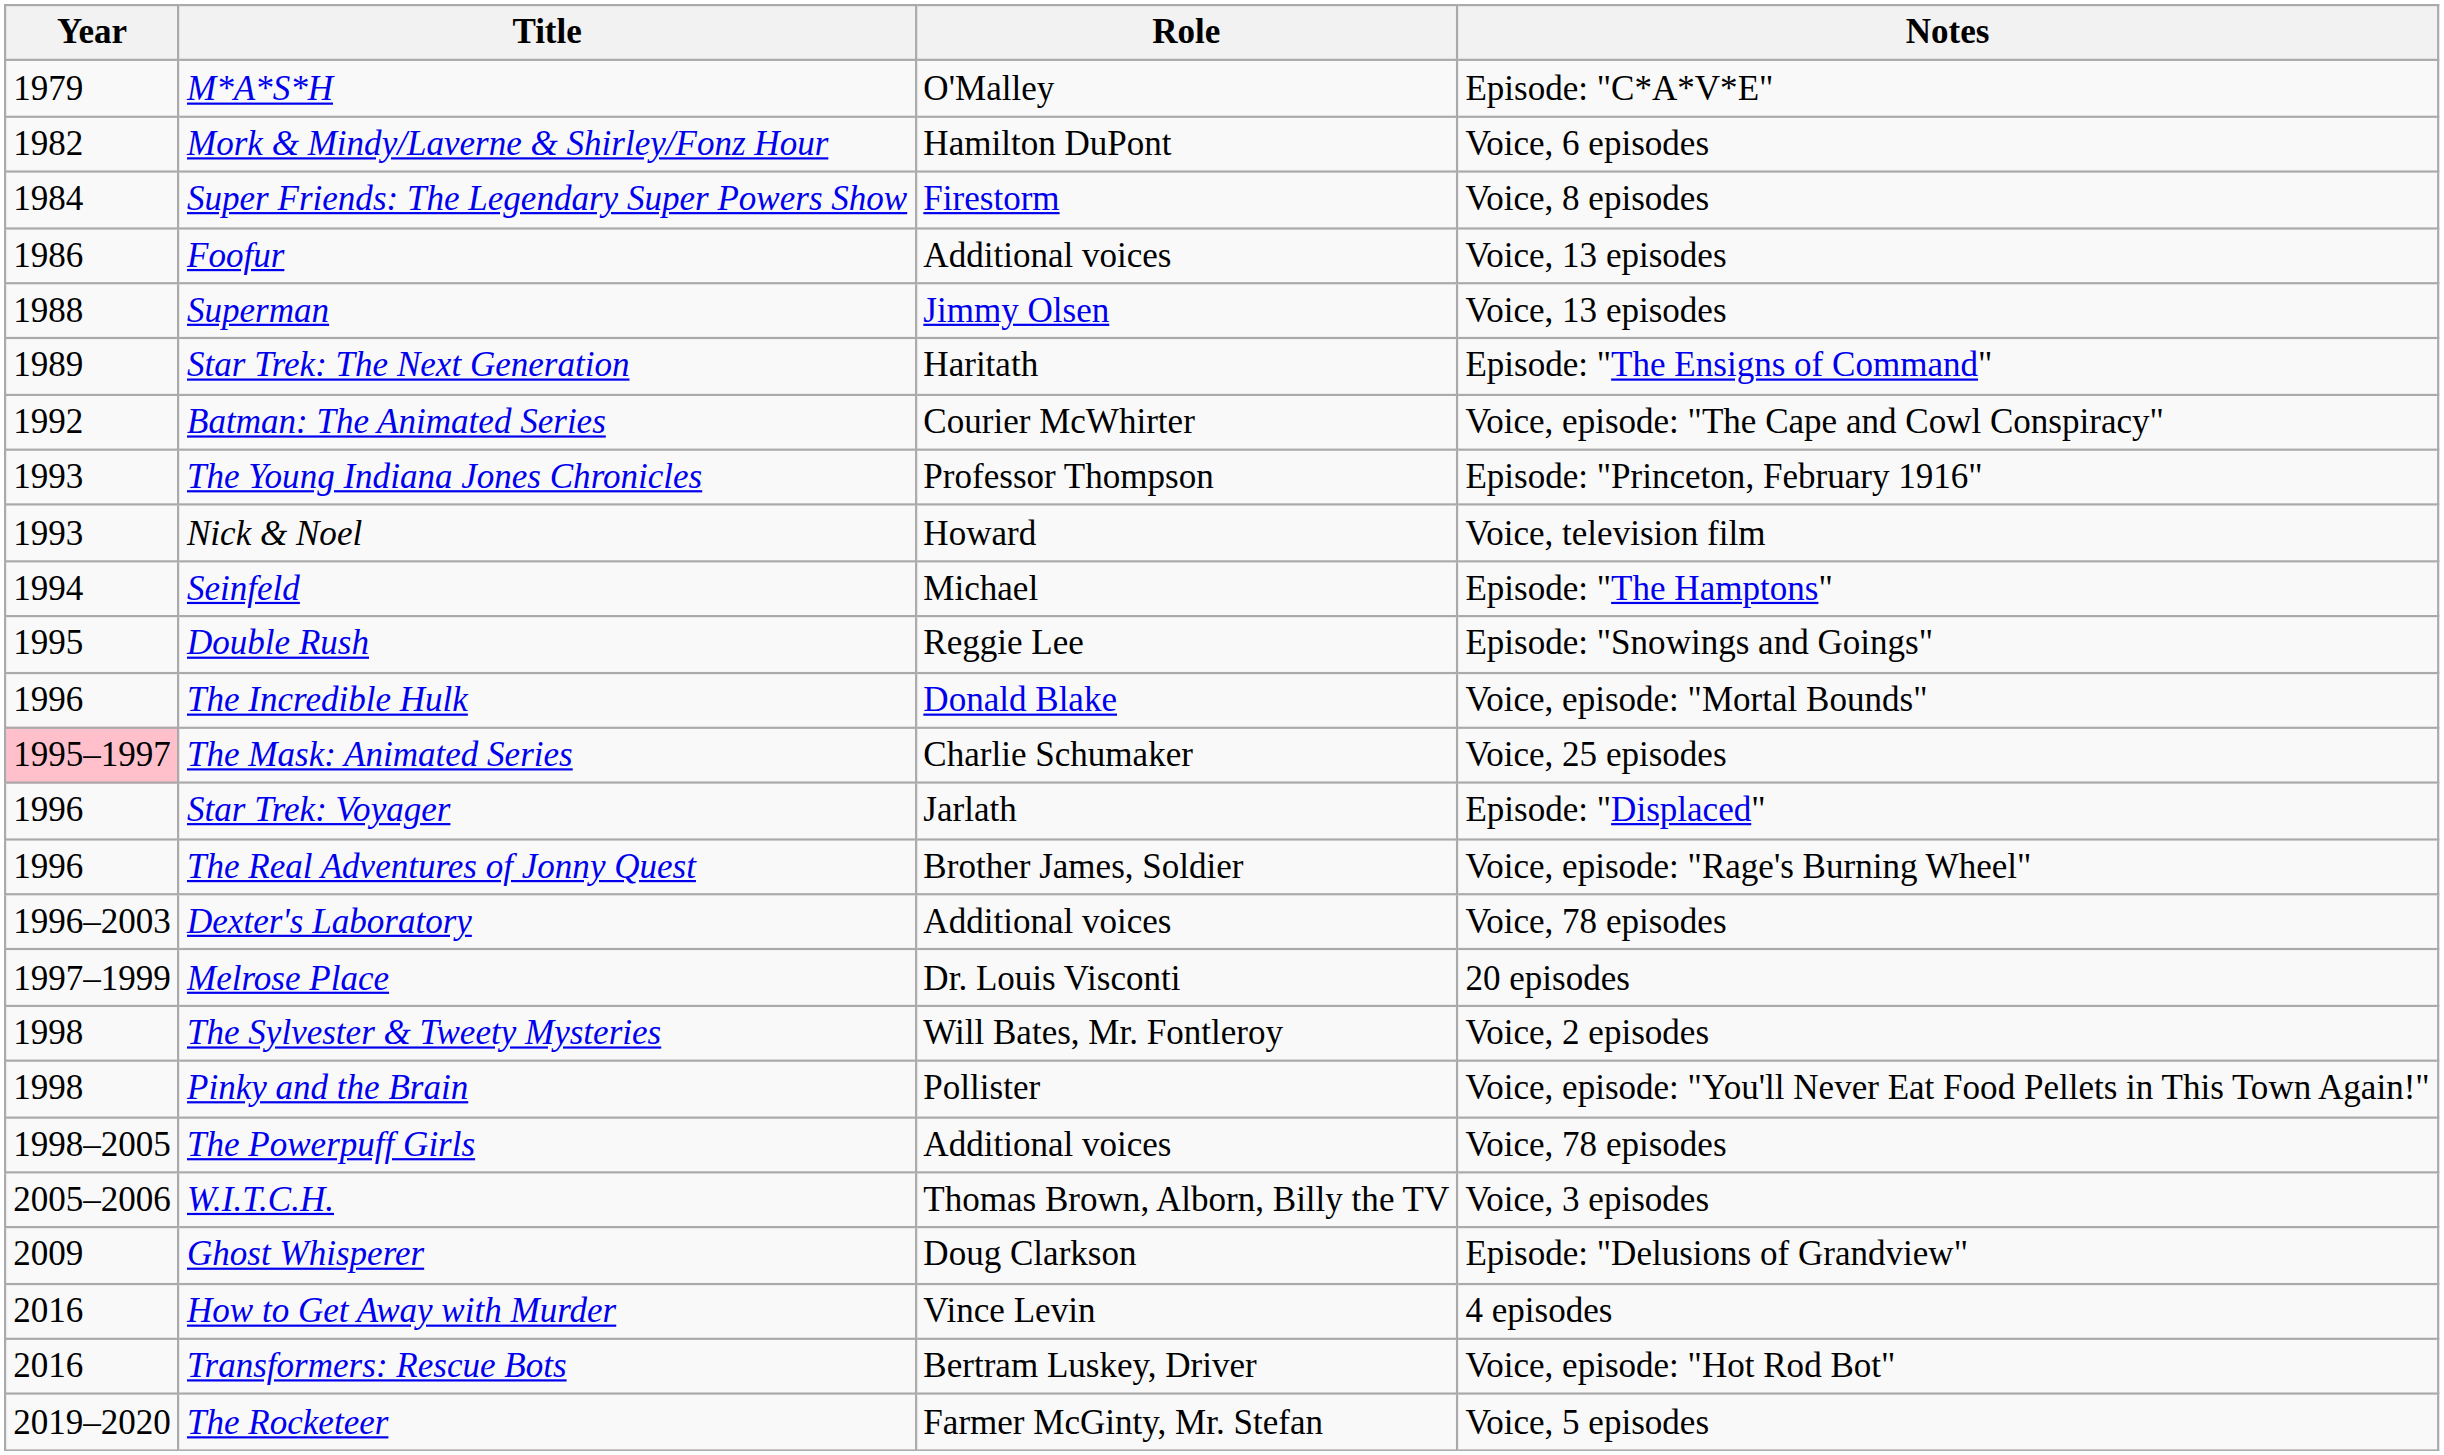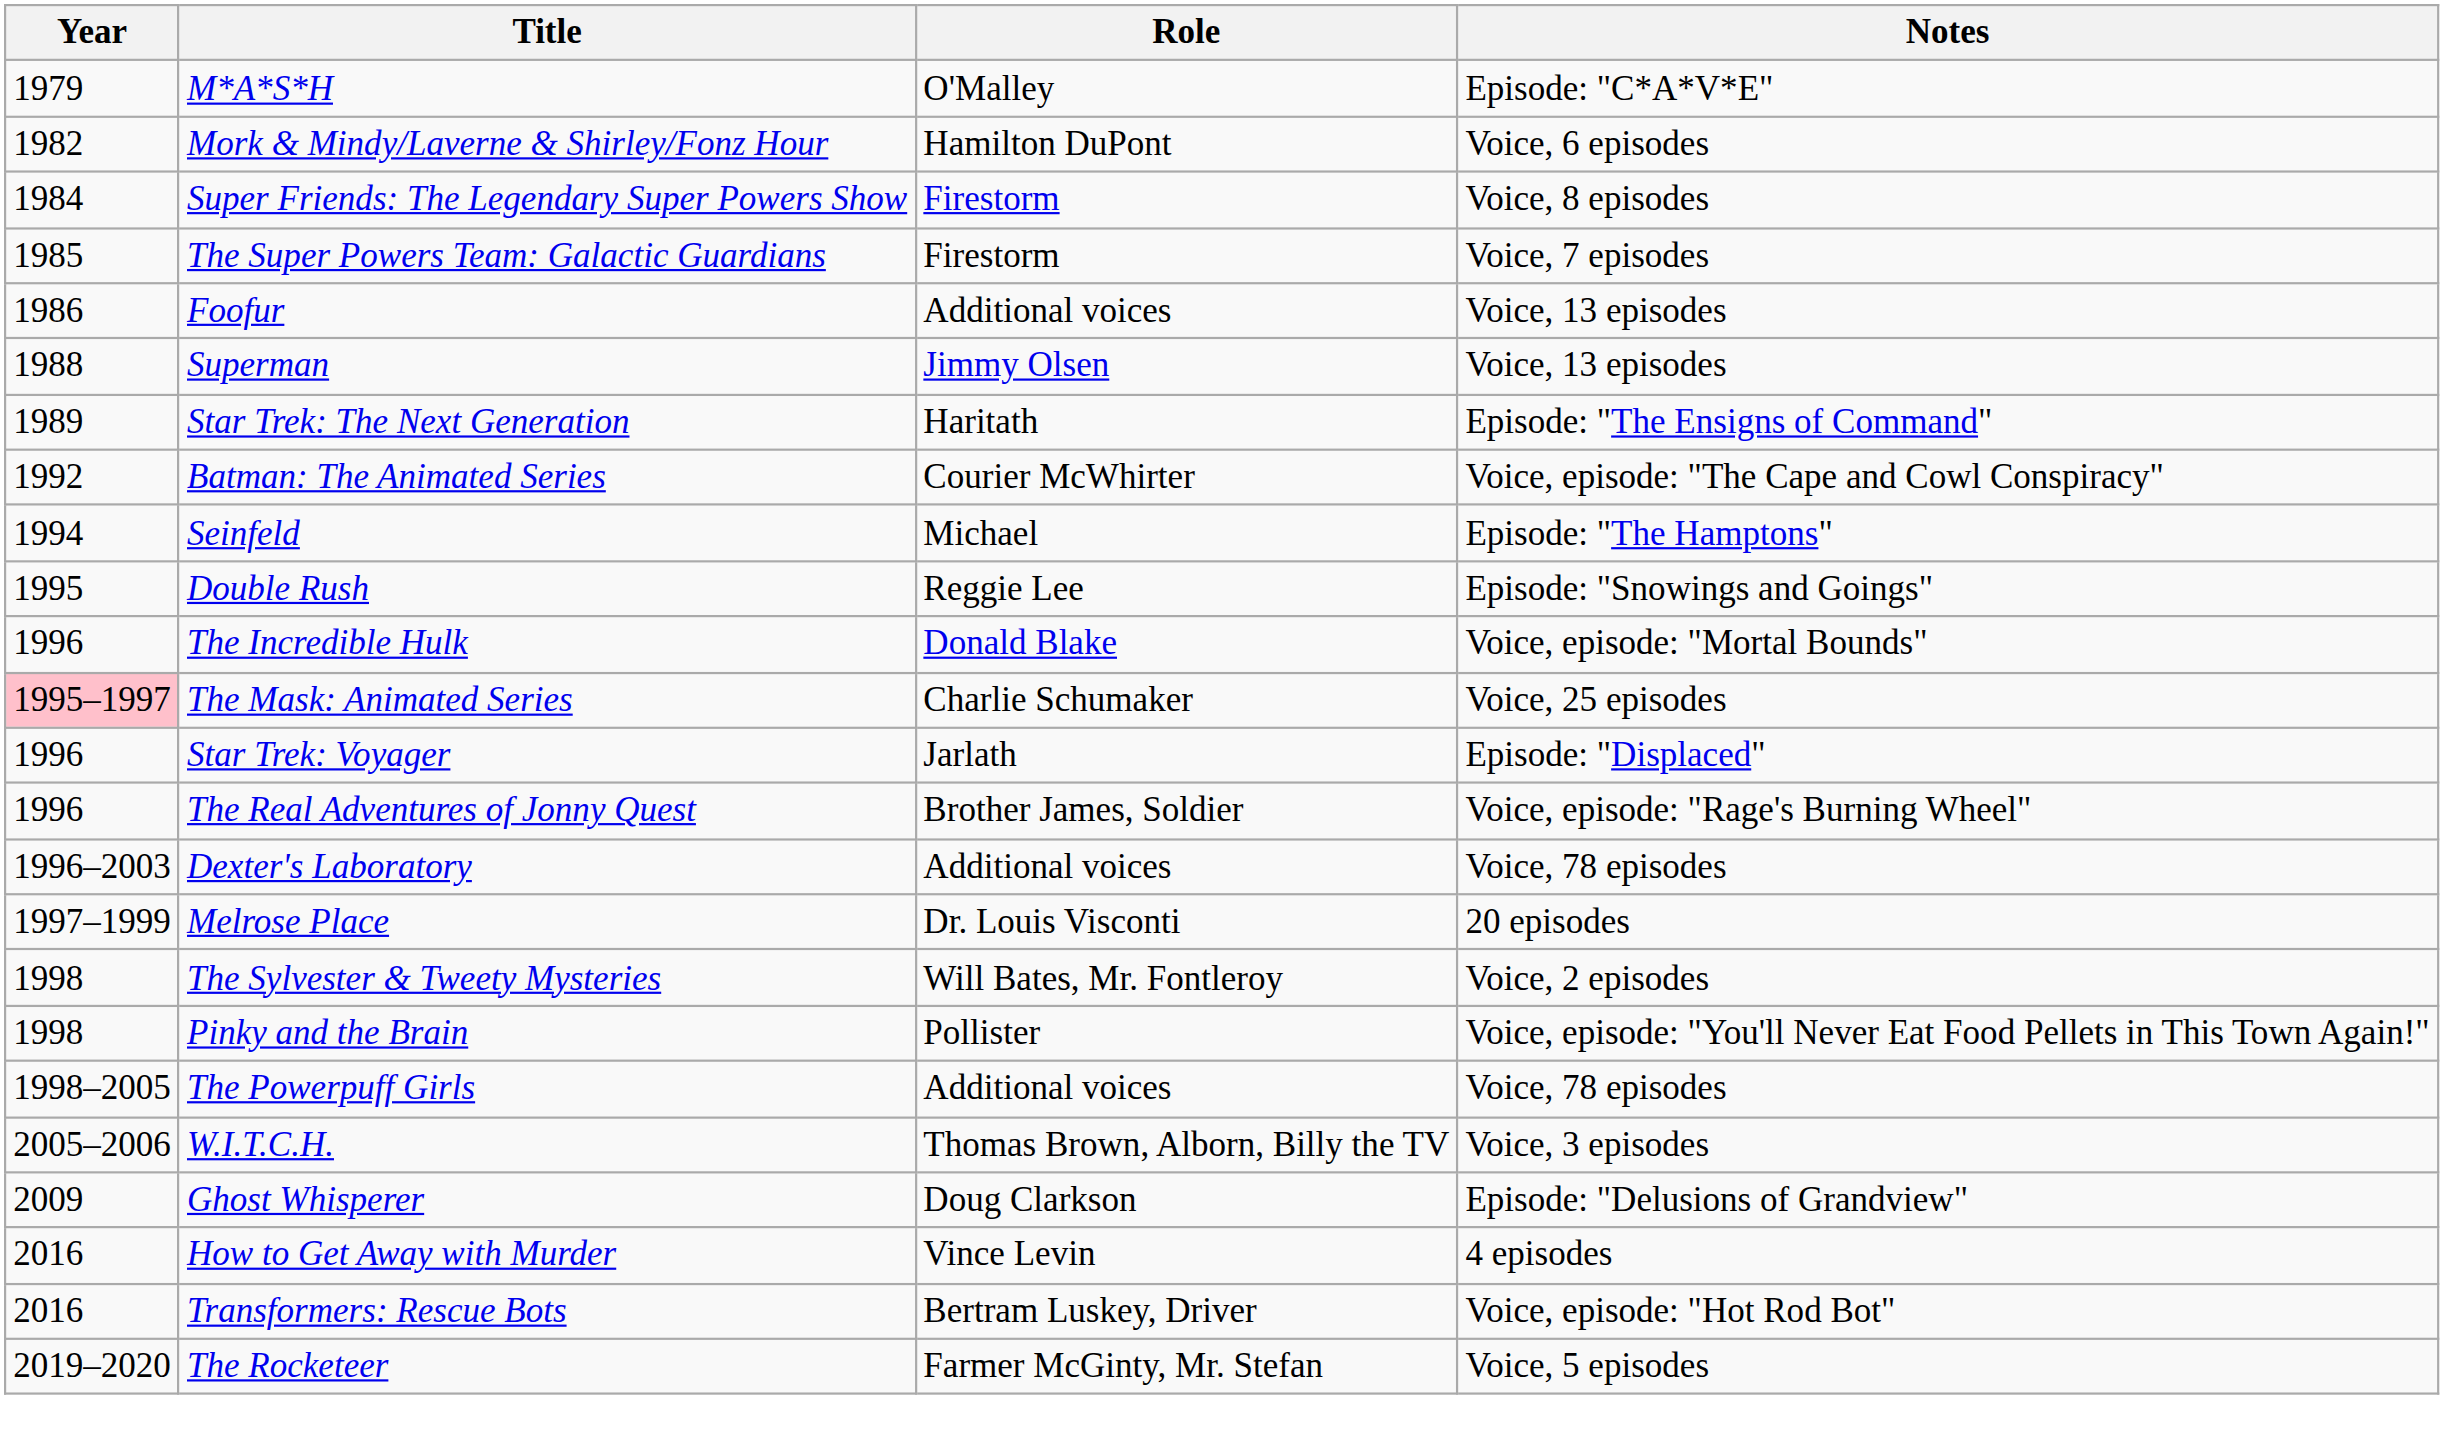+ row: (506, 254)
- row: (445, 476)
- row: (275, 532)
